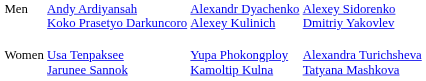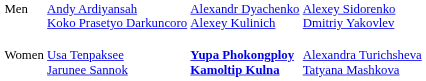(239, 62) normal -> (242, 62) bold
